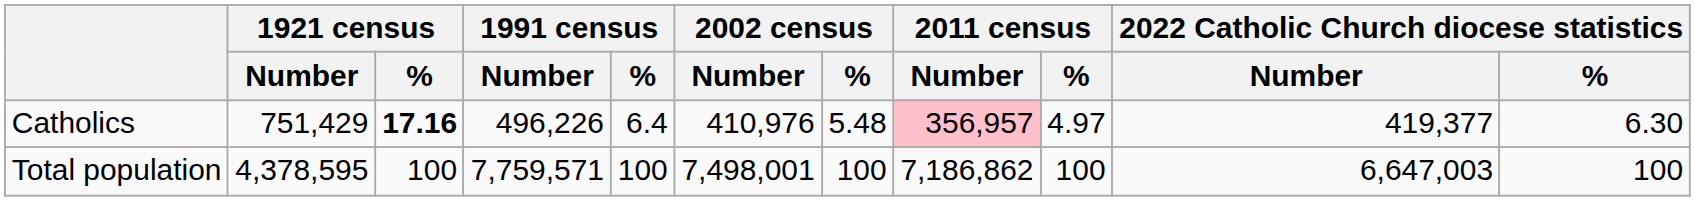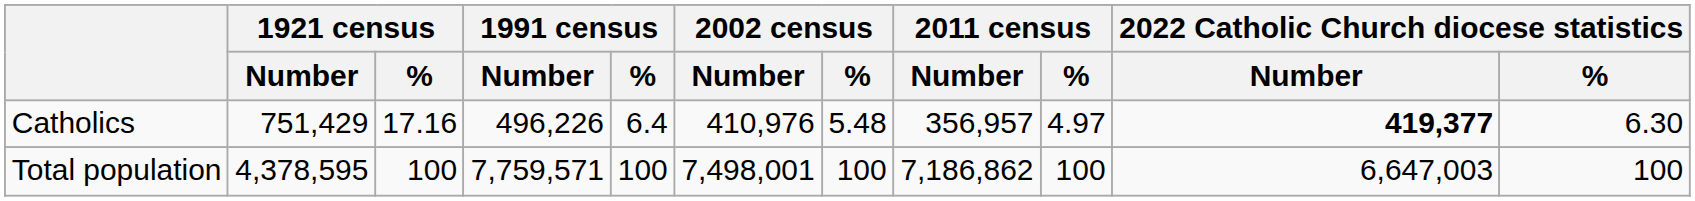(420, 123) bold -> (420, 123) normal
(979, 123) pink background -> (979, 123) no background
(1439, 123) normal -> (1439, 123) bold
